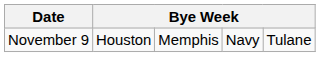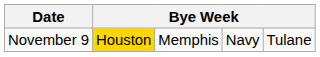(124, 40) no background -> (124, 40) gold background
